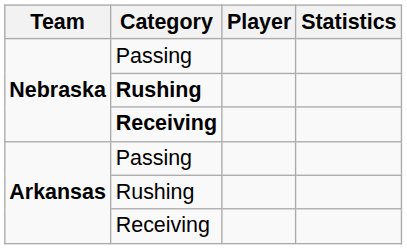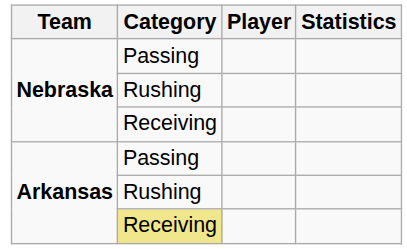(159, 89) bold -> (162, 89) normal
(166, 123) bold -> (170, 123) normal
(163, 225) no background -> (170, 225) khaki background
